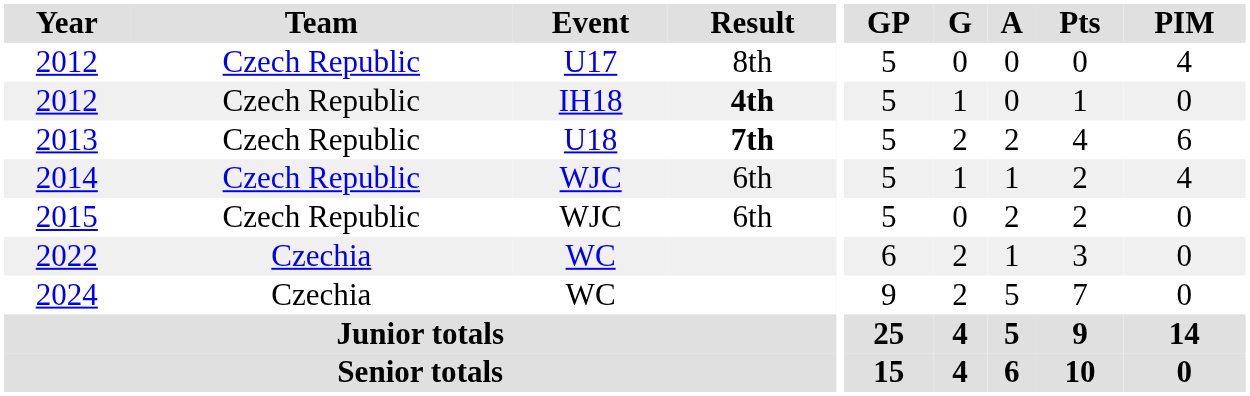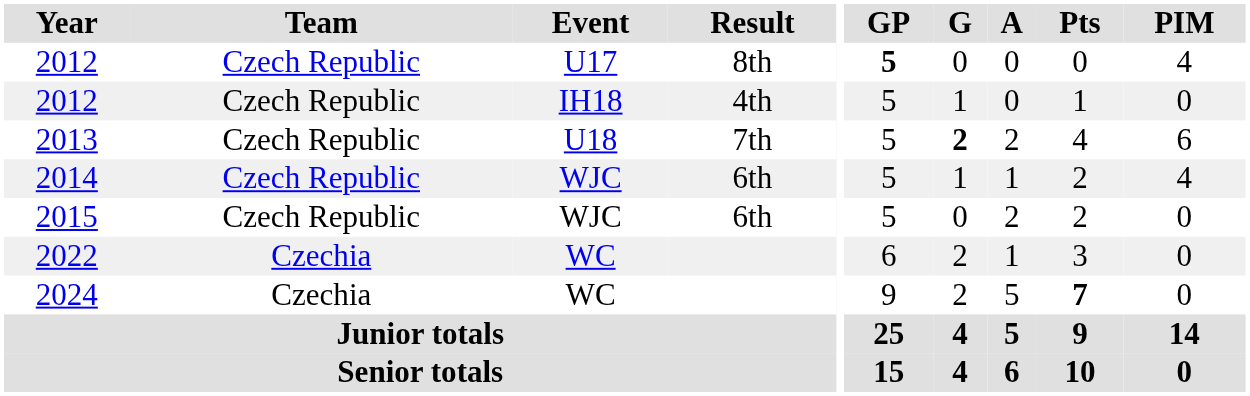(889, 61) normal -> (889, 61) bold
(752, 100) bold -> (752, 100) normal
(752, 139) bold -> (752, 139) normal
(960, 139) normal -> (960, 139) bold
(1080, 294) normal -> (1080, 294) bold
